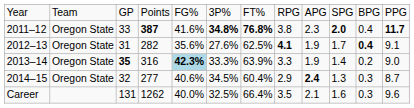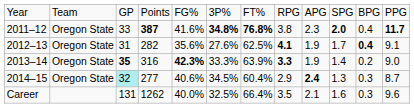(189, 62) lightblue background -> (189, 62) no background
(285, 62) normal -> (285, 62) bold
(124, 78) no background -> (124, 78) paleturquoise background
